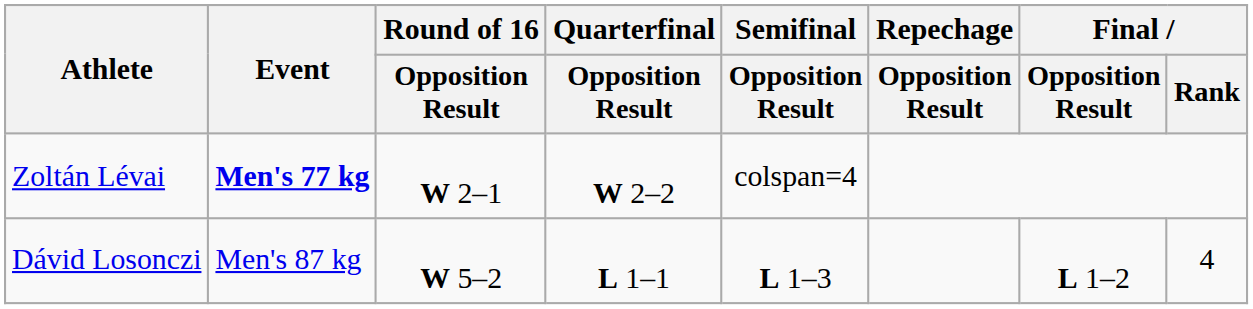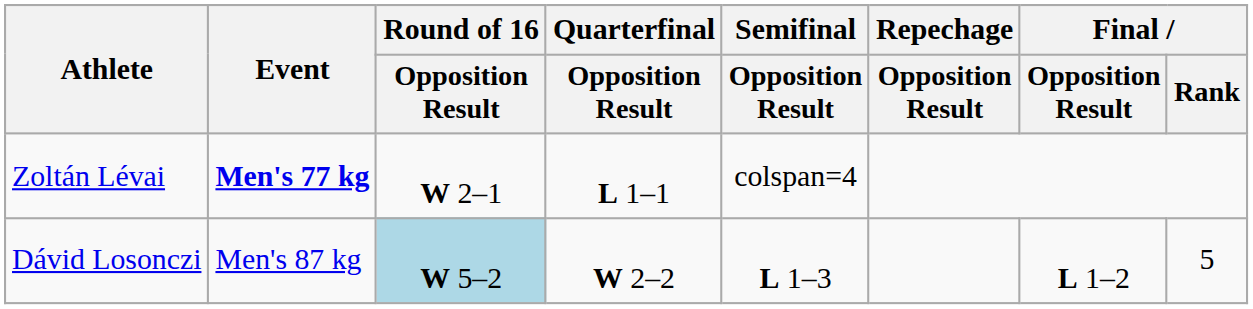(634, 193) W 2–2 -> (634, 193) L 1–1
(461, 277) no background -> (461, 277) lightblue background
(634, 277) L 1–1 -> (634, 277) W 2–2
(1207, 260) 4 -> (1207, 260) 5
